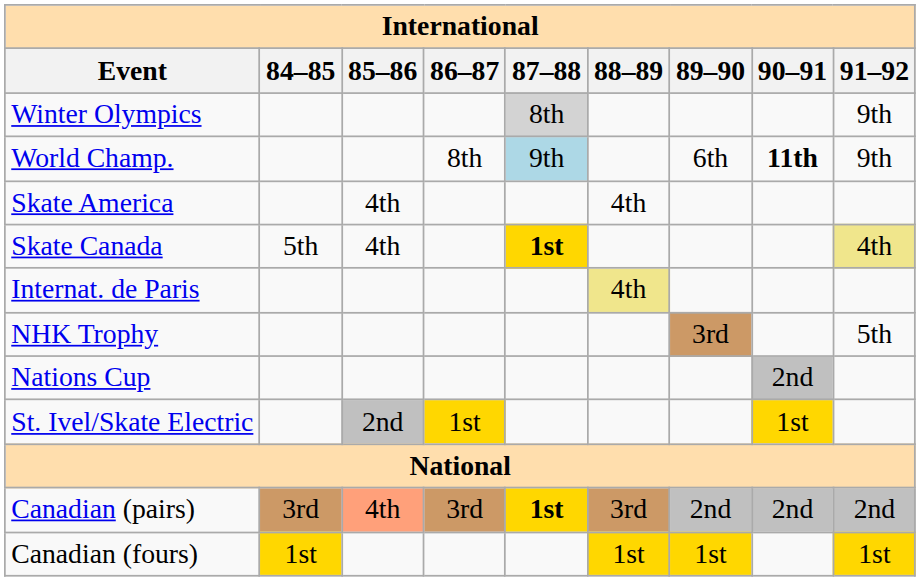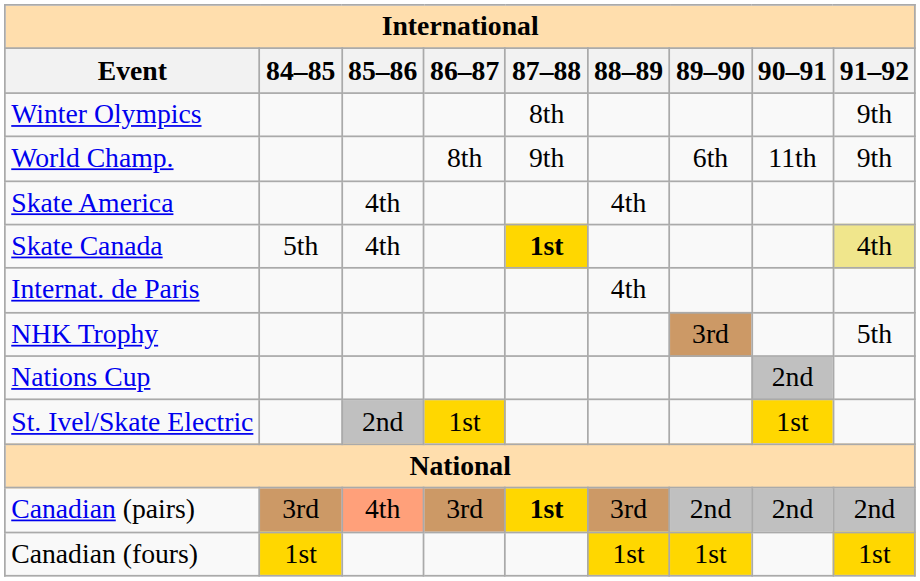(547, 114) lightgrey background -> (547, 114) no background
(547, 158) lightblue background -> (547, 158) no background
(792, 158) bold -> (792, 158) normal
(629, 289) khaki background -> (629, 289) no background
